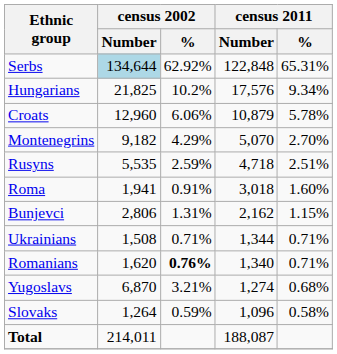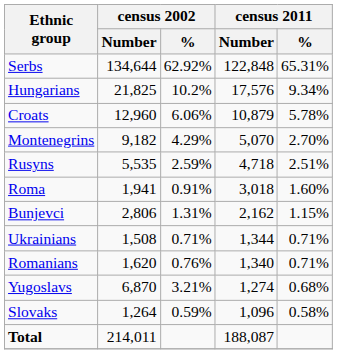(131, 66) lightblue background -> (131, 66) no background
(190, 262) bold -> (192, 262) normal
